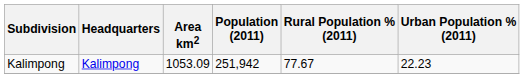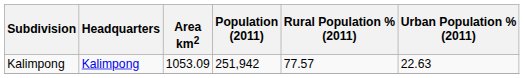(299, 64) 77.67 -> (299, 64) 77.57
(416, 64) 22.23 -> (416, 64) 22.63
